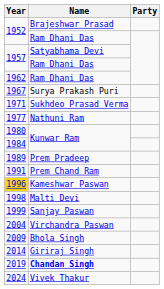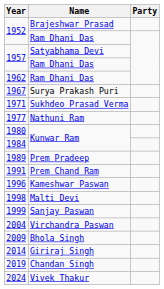(16, 185) gold background -> (16, 185) no background
(62, 265) bold -> (62, 265) normal
